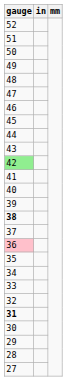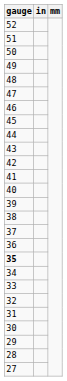(11, 163) lightgreen background -> (11, 163) no background
(11, 218) bold -> (11, 218) normal
(11, 245) pink background -> (11, 245) no background
(11, 259) normal -> (11, 259) bold
(11, 314) bold -> (11, 314) normal
